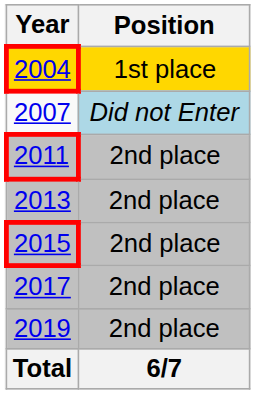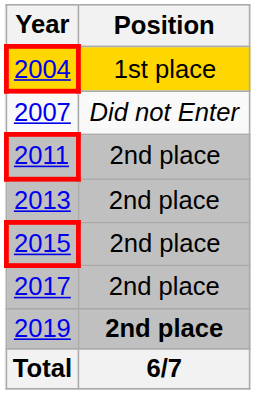(164, 112) lightblue background -> (164, 112) no background
(164, 328) normal -> (164, 328) bold
